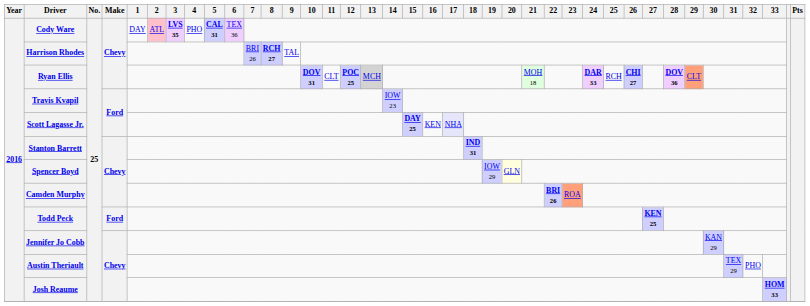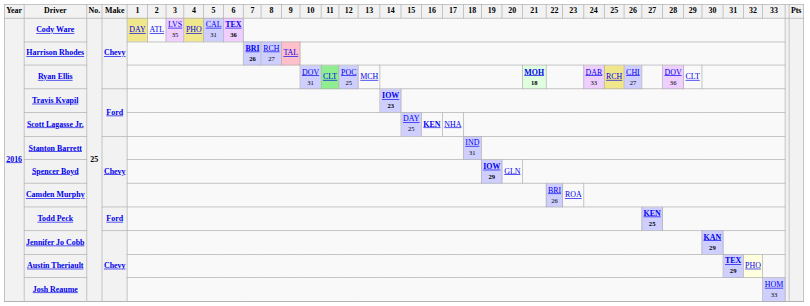(138, 30) no background -> (138, 30) khaki background
(157, 30) pink background -> (157, 30) no background
(175, 30) bold -> (175, 29) normal
(194, 30) no background -> (194, 30) khaki background
(214, 30) bold -> (214, 29) normal
(234, 29) normal -> (233, 30) bold
(252, 53) normal -> (252, 53) bold
(272, 53) bold -> (271, 53) normal
(292, 53) no background -> (291, 53) pink background
(312, 77) bold -> (311, 76) normal
(331, 77) no background -> (330, 77) lightgreen background
(351, 77) bold -> (349, 76) normal
(372, 77) lightgrey background -> (369, 77) no background
(533, 76) normal -> (534, 77) bold
(593, 77) bold -> (594, 76) normal
(614, 77) no background -> (614, 77) khaki background
(633, 77) bold -> (633, 76) normal
(674, 77) bold -> (673, 76) normal
(694, 77) lightsalmon background -> (693, 77) no background
(393, 100) normal -> (391, 100) bold
(413, 124) bold -> (411, 124) normal
(433, 124) normal -> (432, 124) bold
(453, 124) lavender background -> (453, 124) no background
(473, 148) bold -> (472, 147) normal
(492, 171) normal -> (492, 171) bold
(512, 171) lightyellow background -> (512, 171) no background
(553, 195) bold -> (554, 195) normal
(572, 195) lightsalmon background -> (573, 195) no background
(713, 242) normal -> (712, 242) bold
(734, 265) normal -> (733, 266) bold
(753, 266) no background -> (753, 266) lightyellow background
(775, 289) bold -> (774, 289) normal
